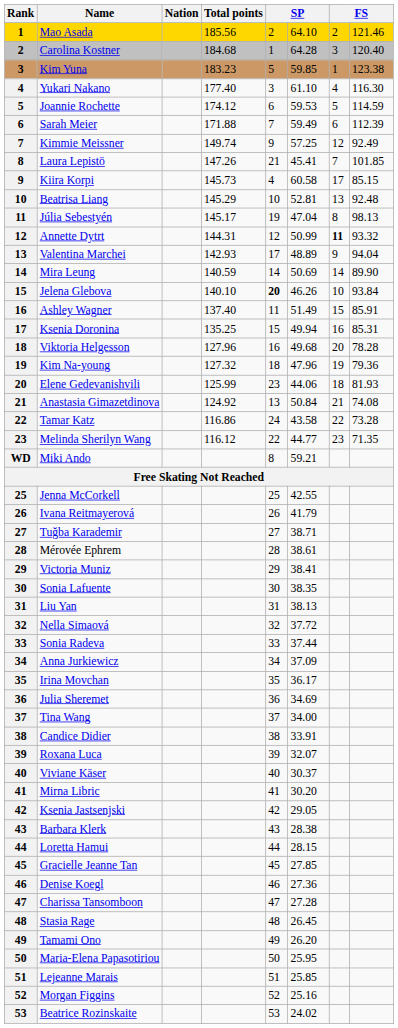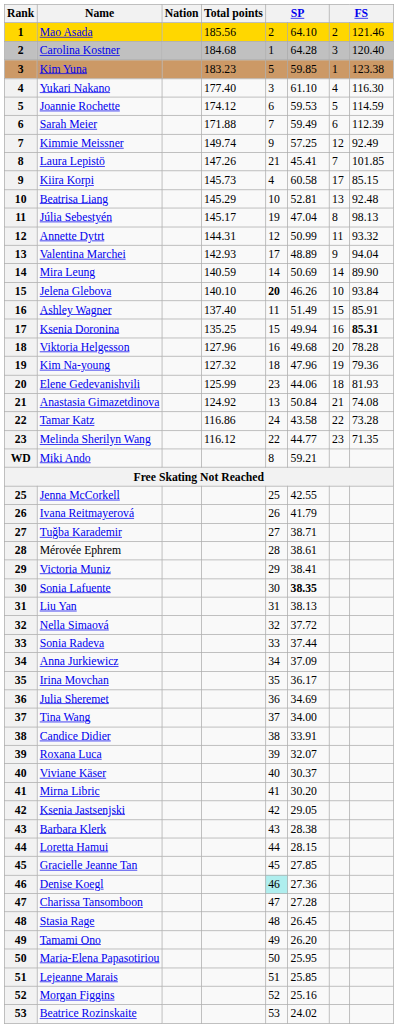(338, 236) bold -> (338, 236) normal
(365, 328) normal -> (365, 328) bold
(304, 587) normal -> (304, 587) bold
(274, 884) no background -> (274, 884) paleturquoise background
